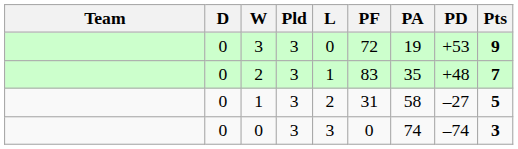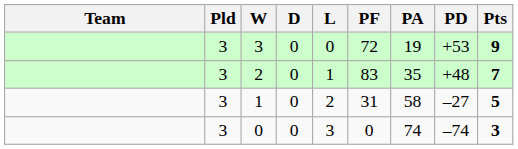columns swapped: (294, 18) <-> (223, 18)
